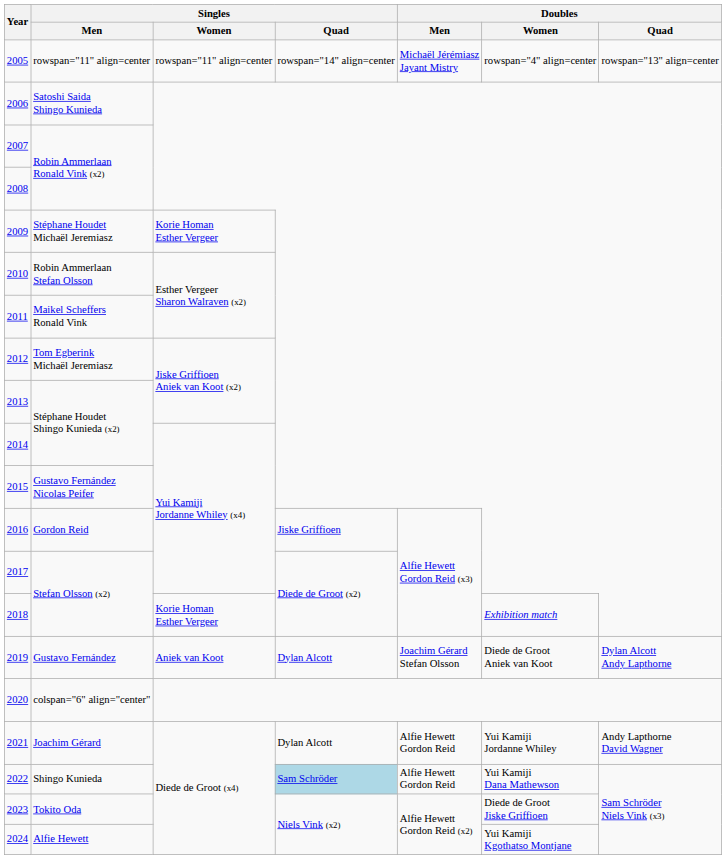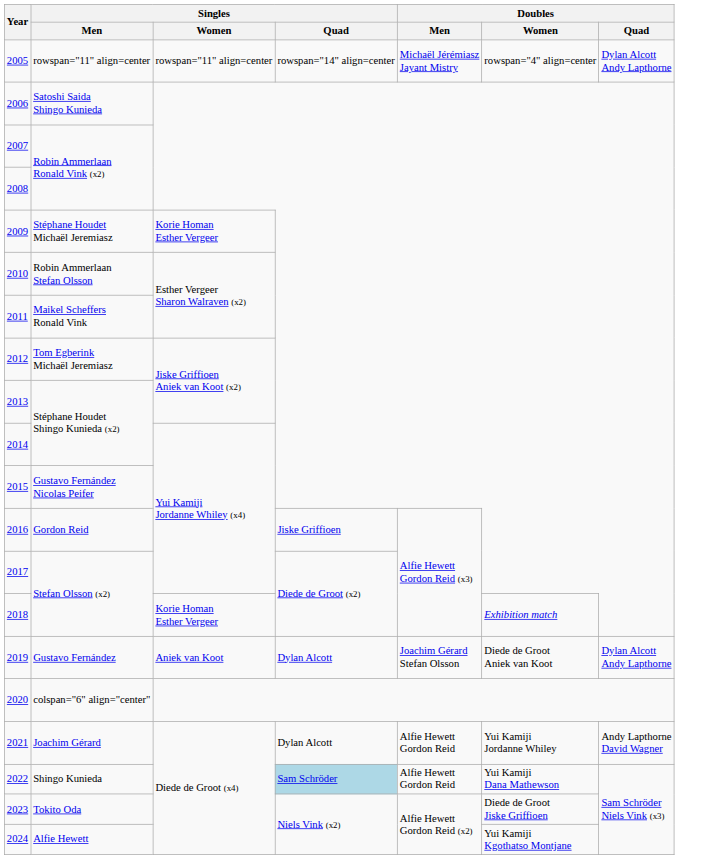(660, 61) rowspan="13" align=center -> (636, 61) Dylan Alcott Andy Lapthorne
